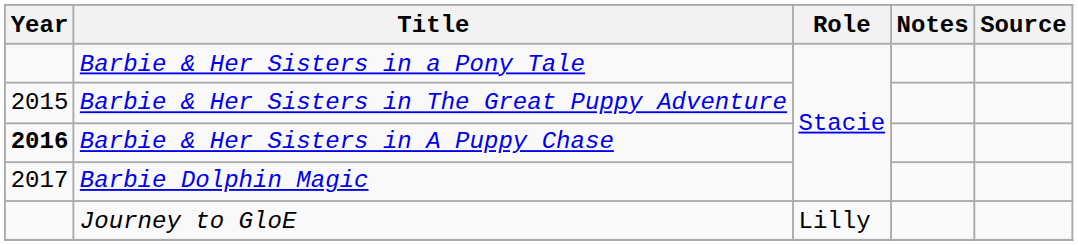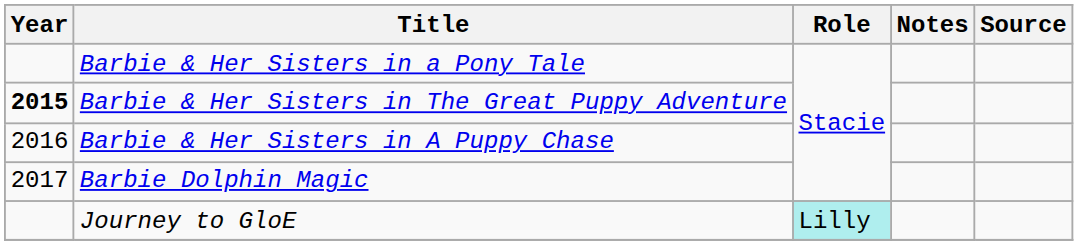(40, 103) normal -> (40, 103) bold
(40, 142) bold -> (40, 142) normal
(835, 221) no background -> (835, 221) paleturquoise background
